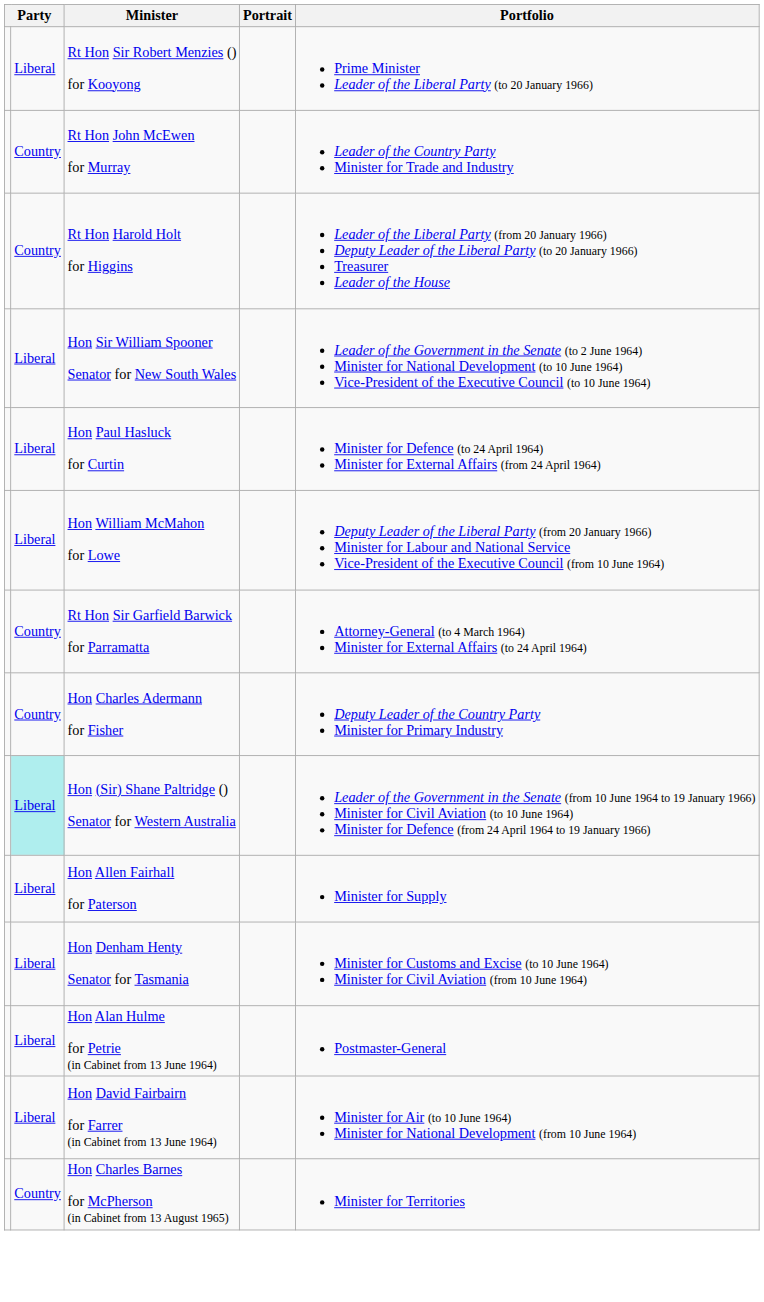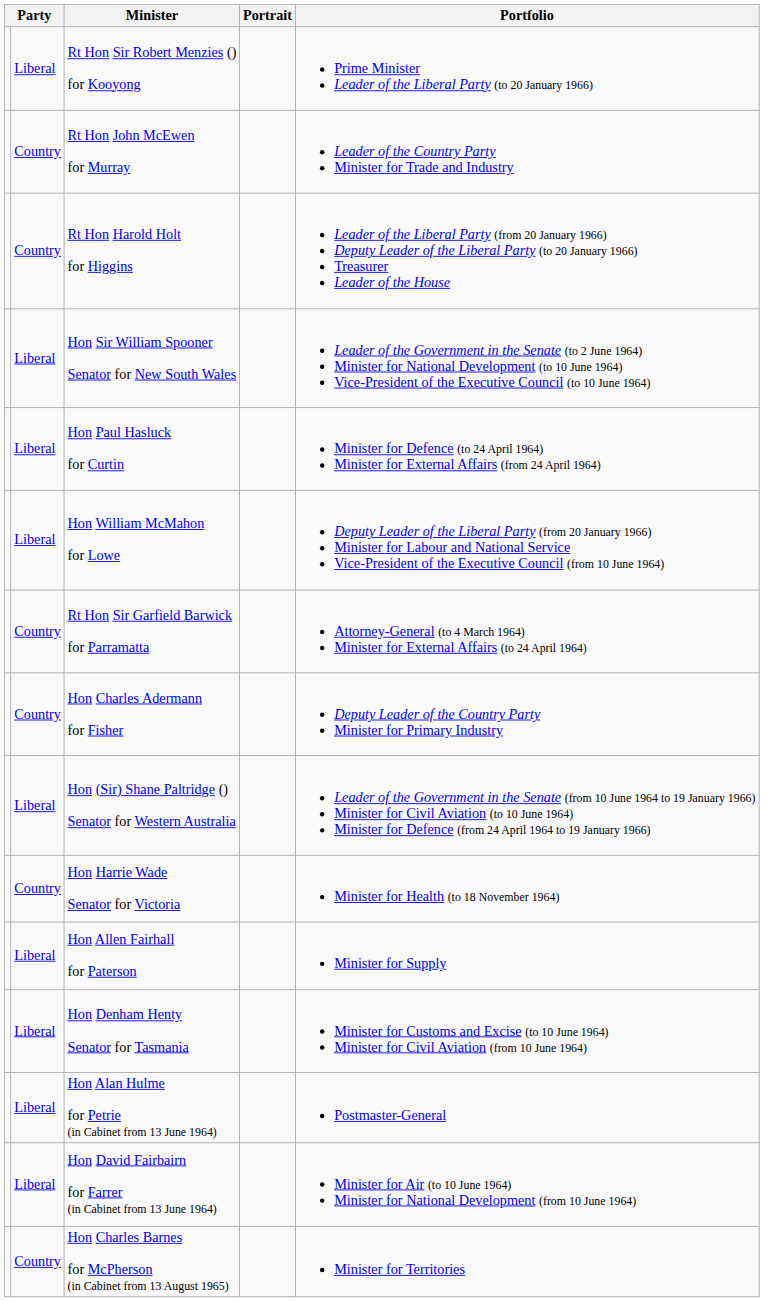(35, 805) paleturquoise background -> (35, 805) no background
+ row: (124, 888)
